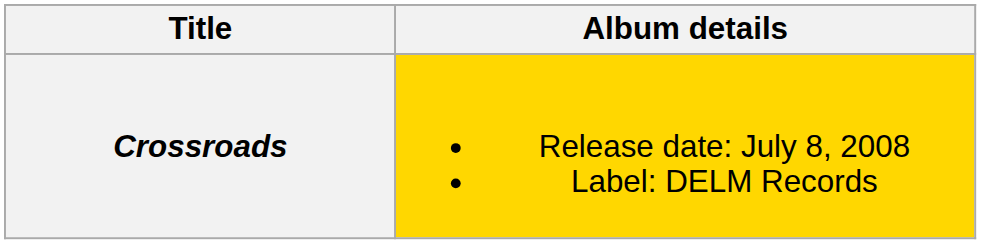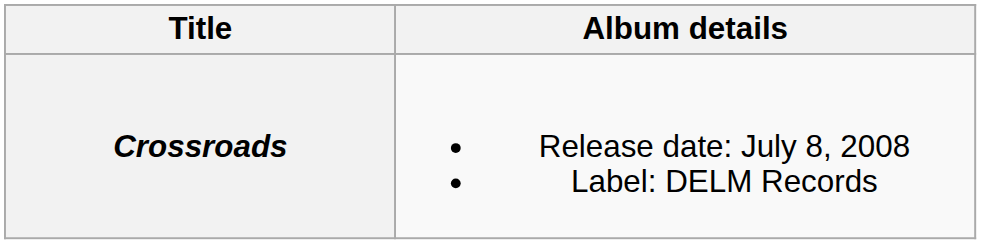(685, 164) gold background -> (685, 164) no background
